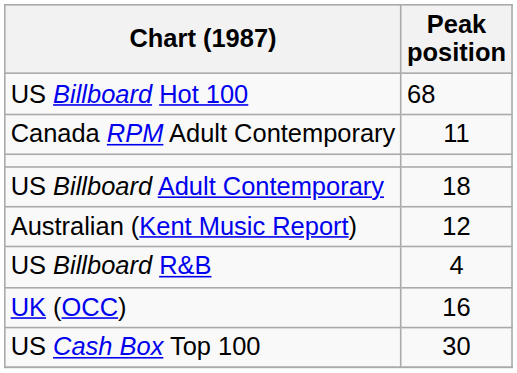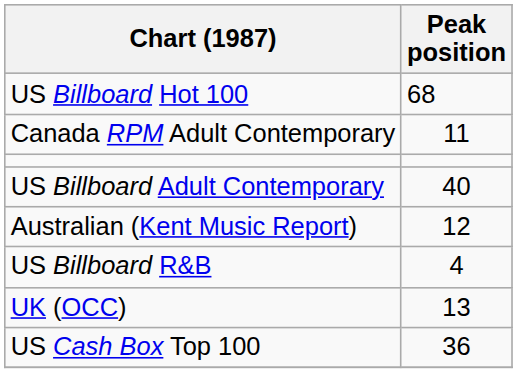(456, 186) 18 -> (456, 186) 40
(456, 307) 16 -> (456, 307) 13
(456, 347) 30 -> (456, 347) 36
